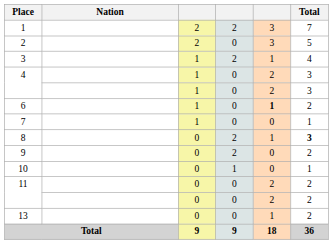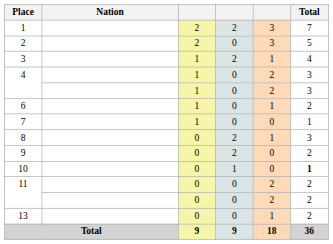(272, 106) bold -> (272, 106) normal
(309, 138) bold -> (309, 138) normal
(309, 169) normal -> (309, 169) bold
